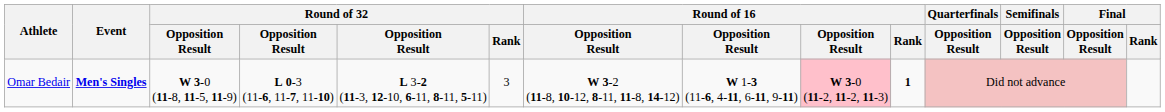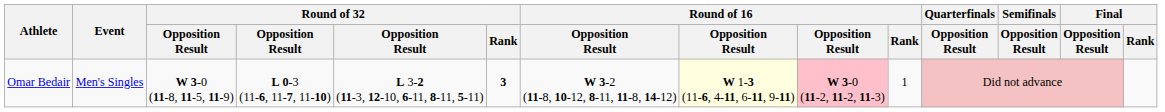(111, 83) bold -> (110, 83) normal
(506, 83) normal -> (503, 83) bold
(742, 90) no background -> (738, 90) lightyellow background
(908, 83) bold -> (905, 83) normal
